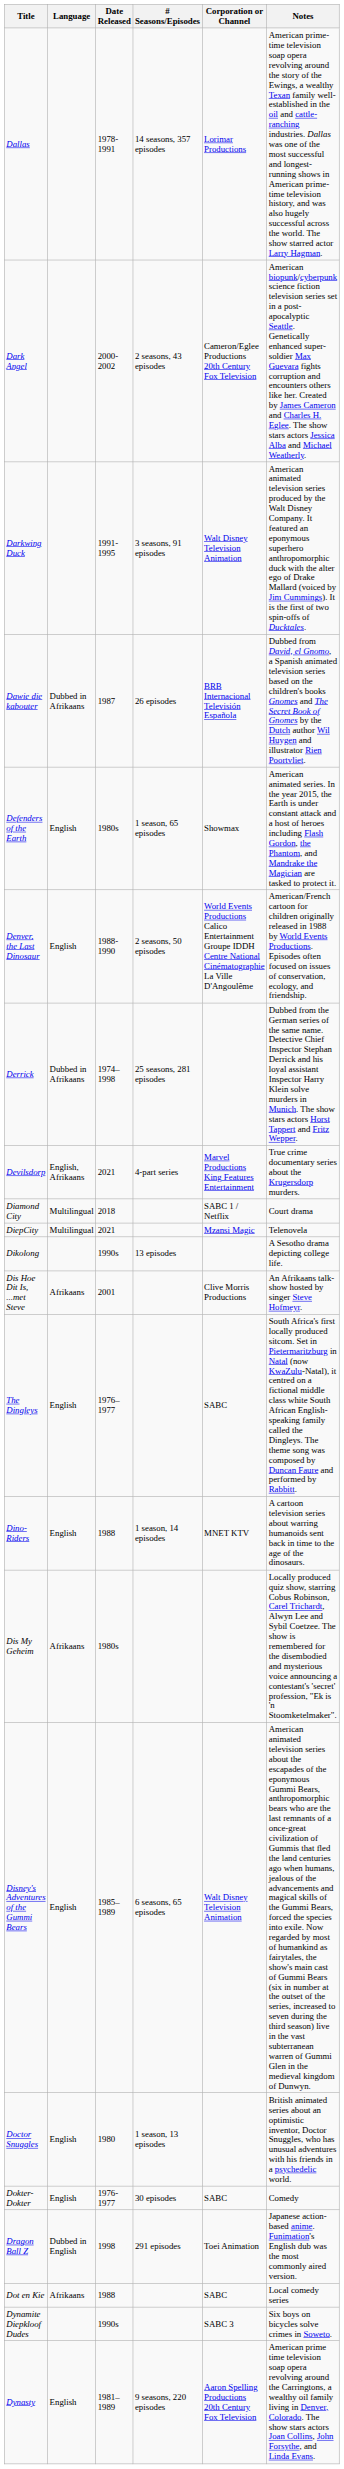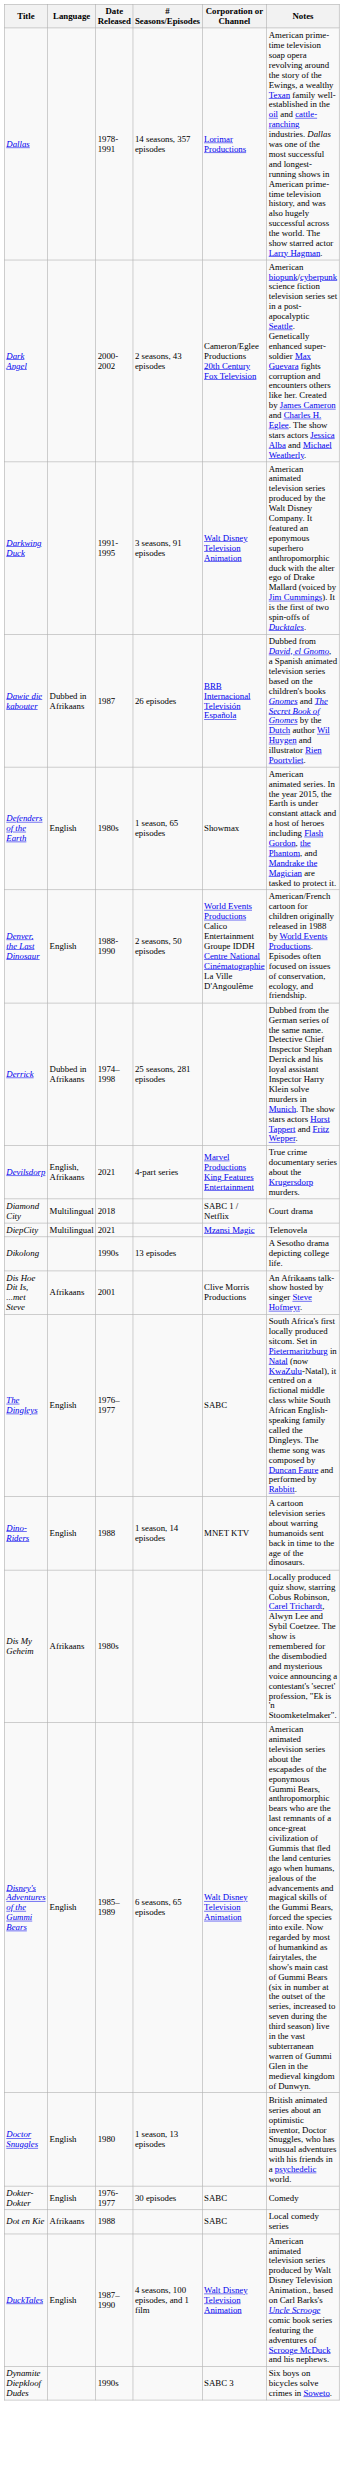- row: (20, 2246)
+ row: (25, 2300)
- row: (21, 2402)
